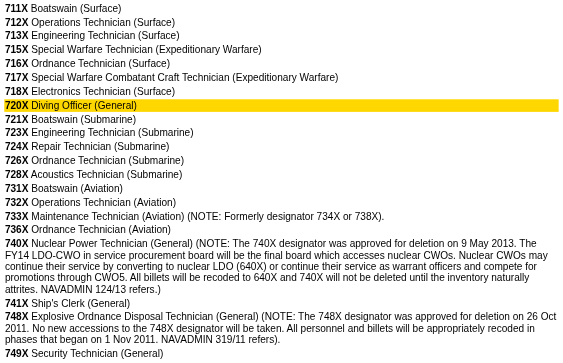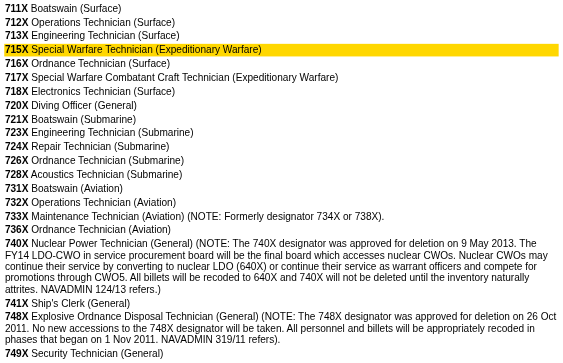(133, 50) no background -> (133, 50) gold background
(71, 105) gold background -> (71, 105) no background
